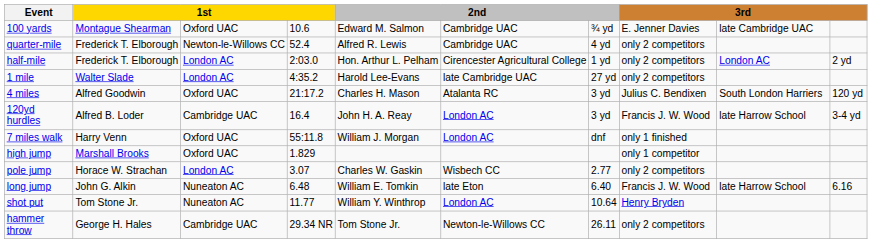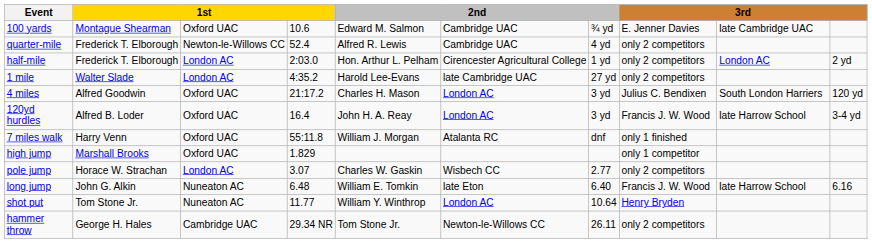(471, 93) Atalanta RC -> (468, 93) London AC
(220, 115) Cambridge UAC -> (211, 115) Oxford UAC
(468, 137) London AC -> (471, 137) Atalanta RC
